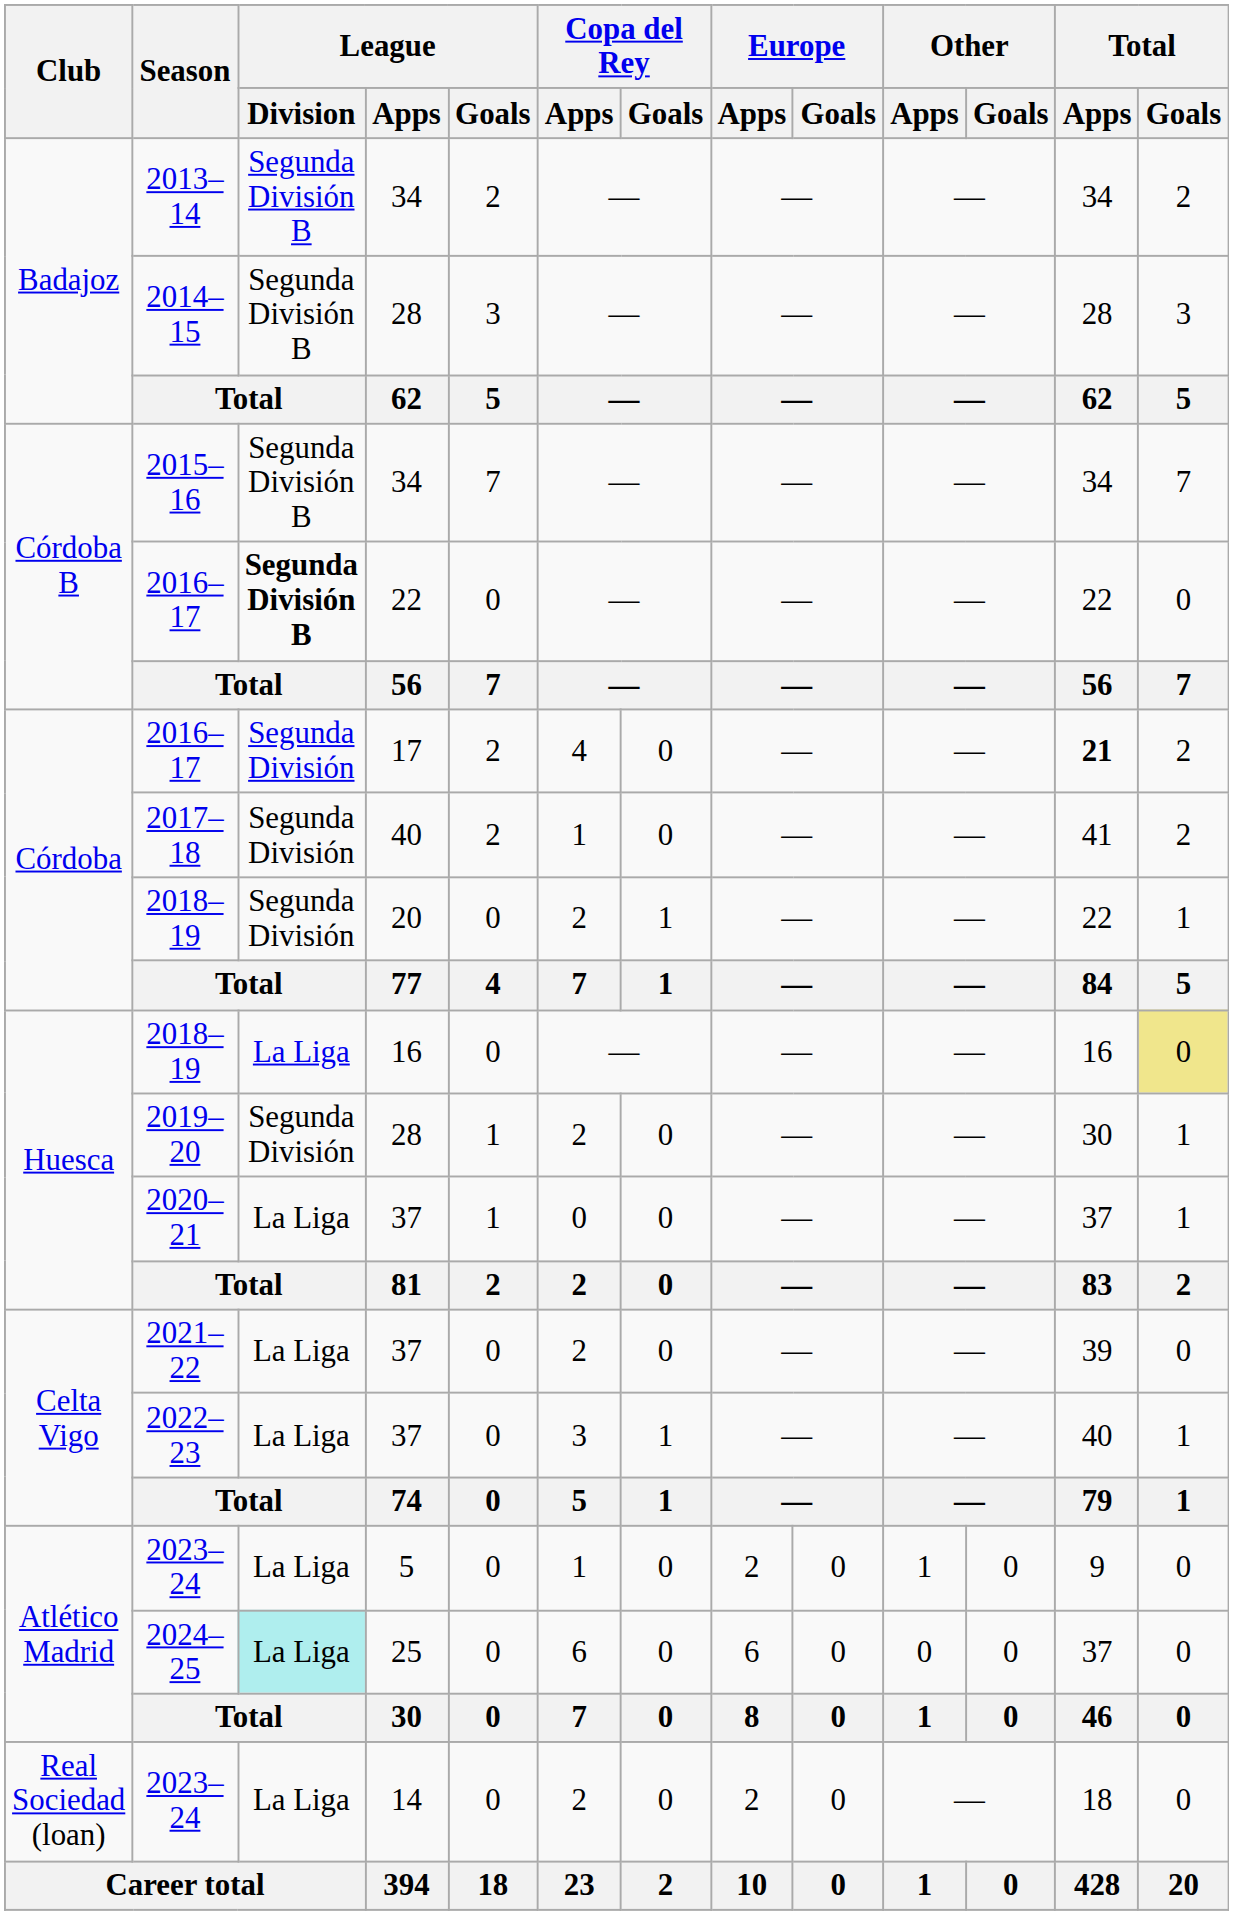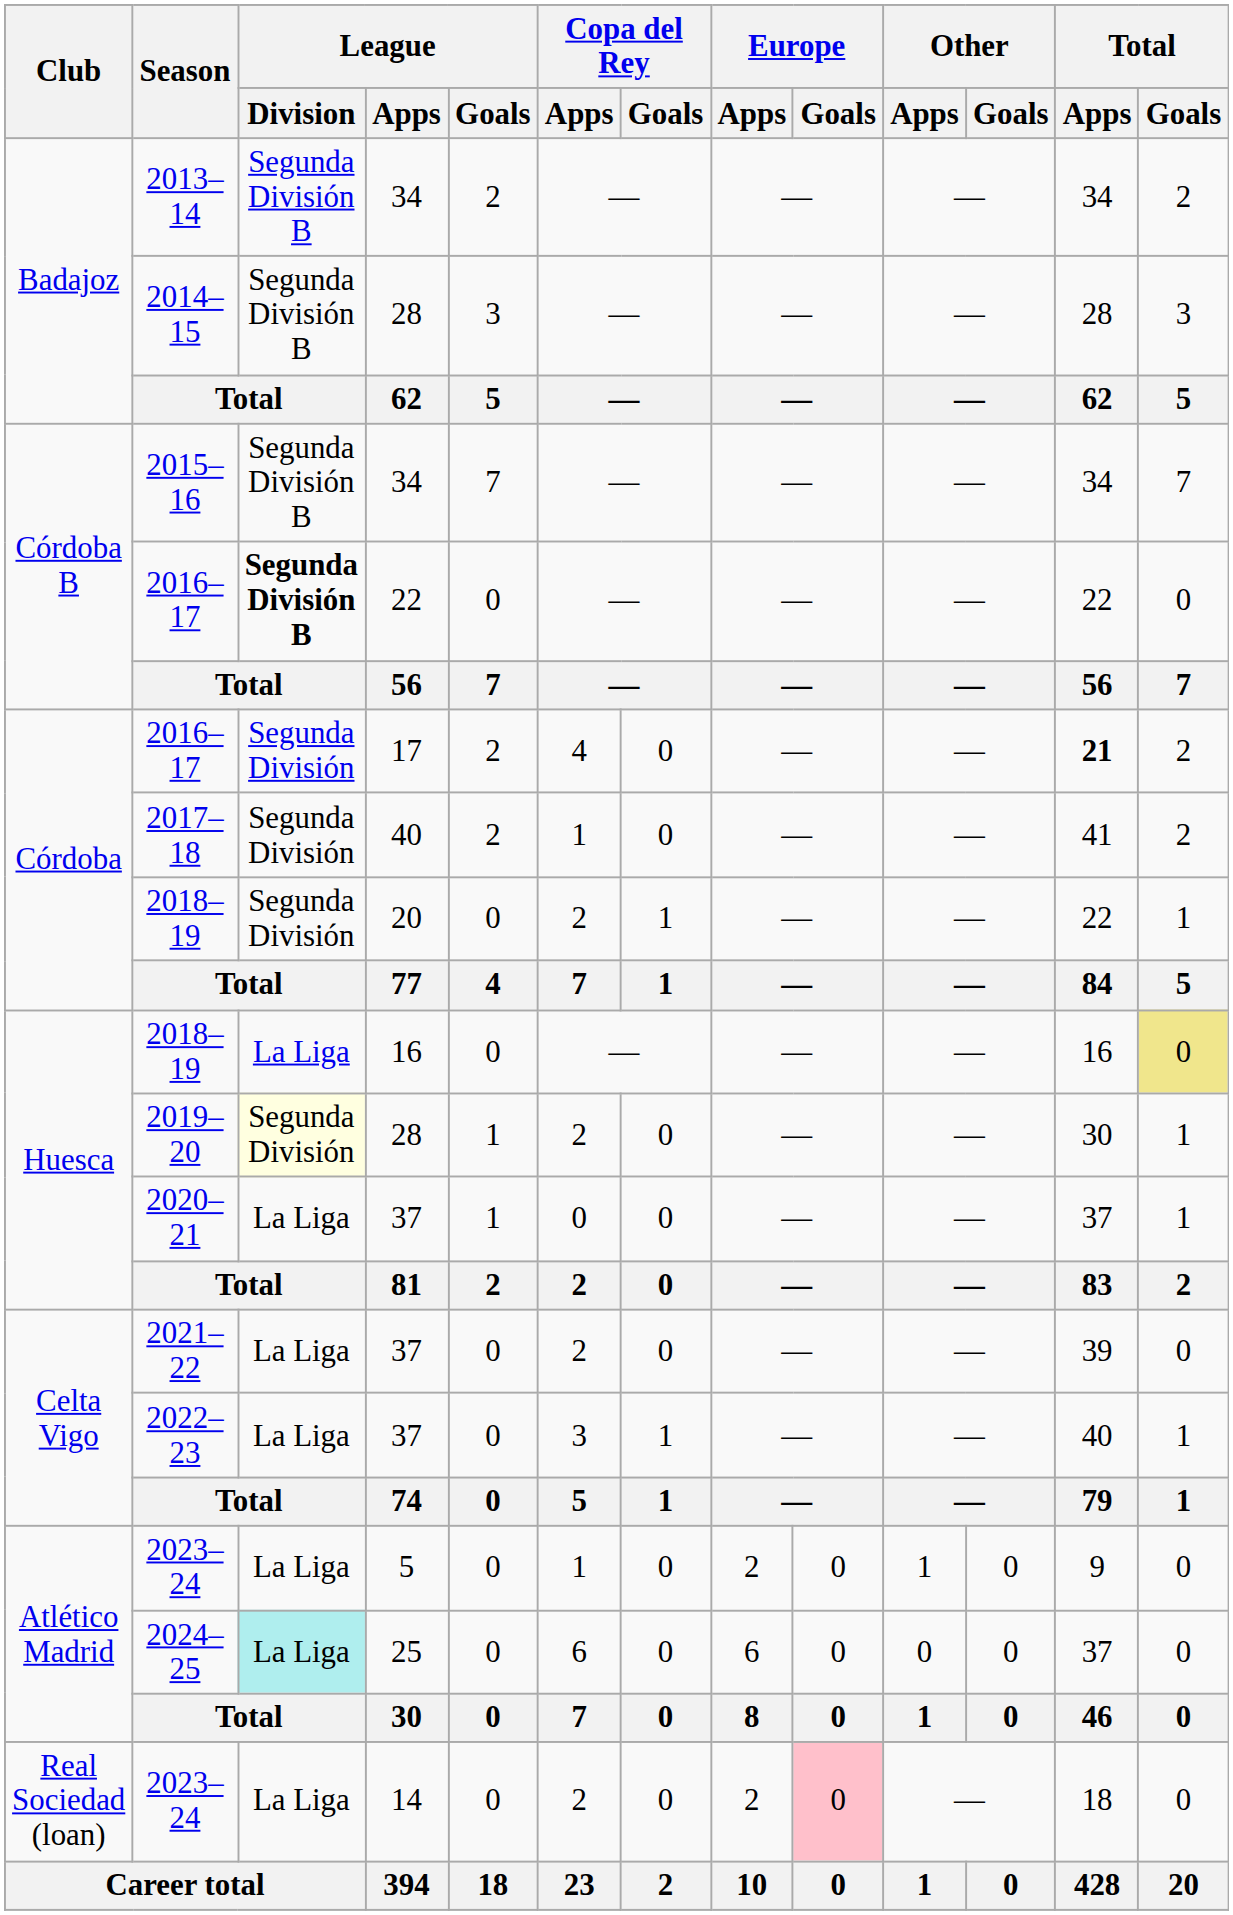(301, 1134) no background -> (301, 1134) lightyellow background
(838, 1801) no background -> (838, 1801) pink background
